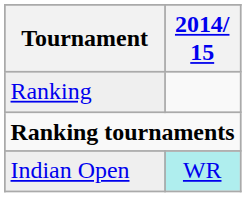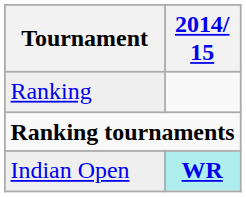(202, 170) normal -> (202, 170) bold
